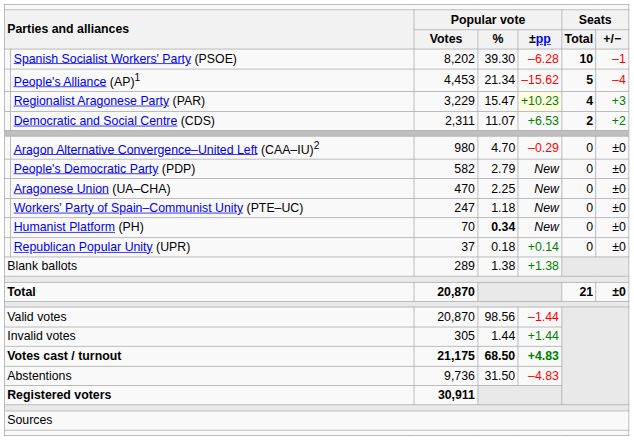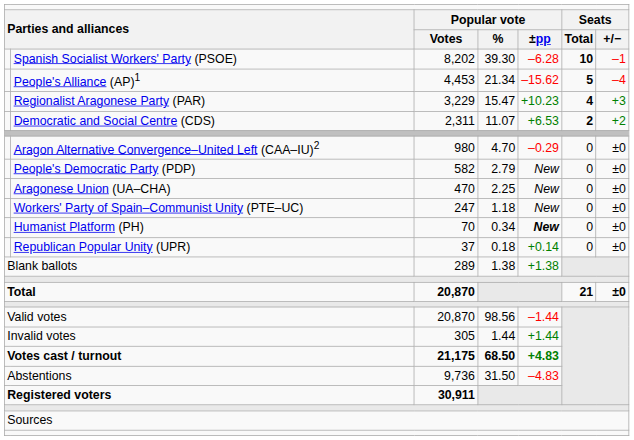(540, 101) lightyellow background -> (540, 101) no background
(503, 227) bold -> (503, 227) normal
(547, 227) normal -> (546, 227) bold
